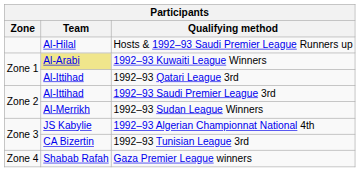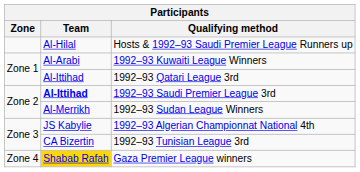(61, 61) khaki background -> (61, 61) no background
(63, 93) normal -> (65, 93) bold
(76, 158) no background -> (76, 158) gold background
